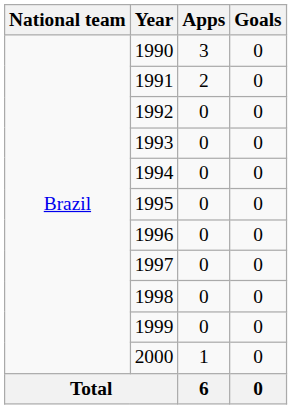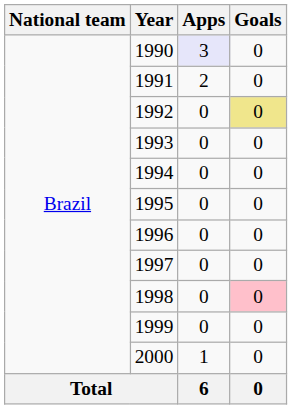(204, 50) no background -> (204, 50) lavender background
(258, 111) no background -> (258, 111) khaki background
(258, 296) no background -> (258, 296) pink background
